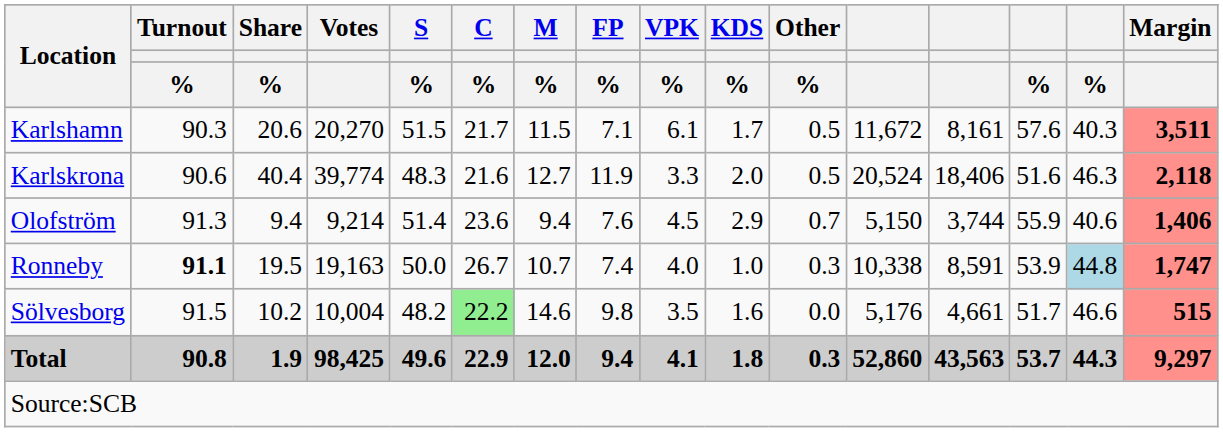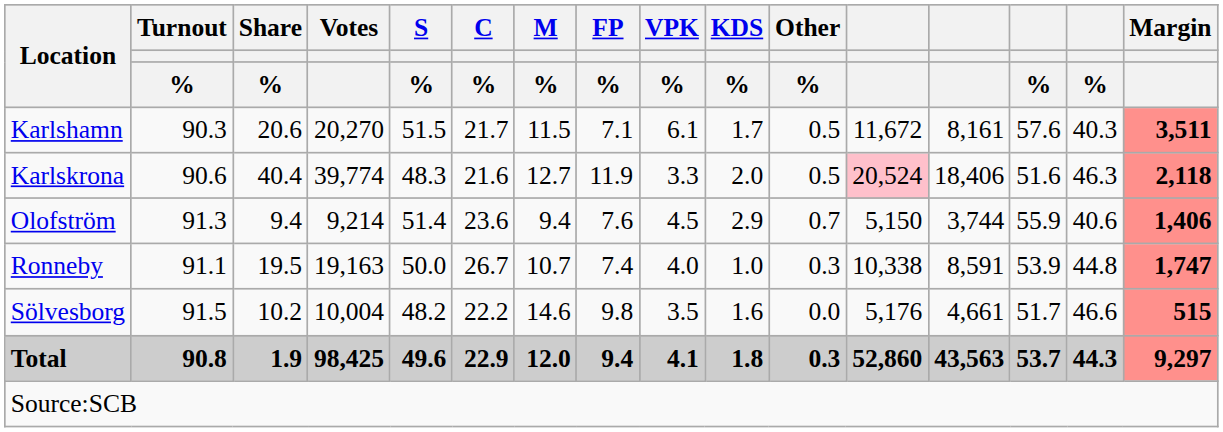(887, 175) no background -> (887, 175) pink background
(205, 266) bold -> (205, 266) normal
(1095, 266) lightblue background -> (1095, 266) no background
(486, 312) lightgreen background -> (486, 312) no background
